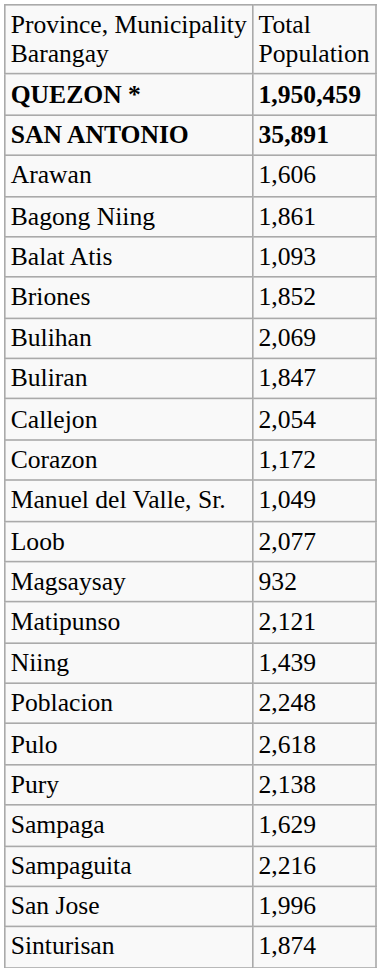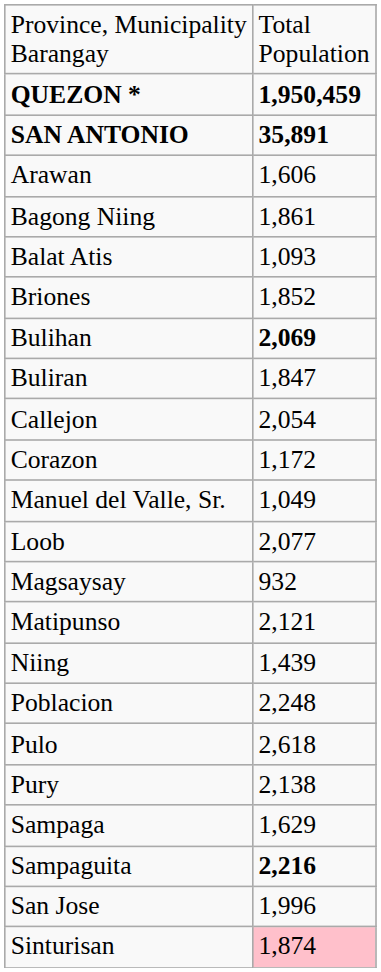(287, 337) normal -> (287, 337) bold
(287, 865) normal -> (287, 865) bold
(287, 946) no background -> (287, 946) pink background
